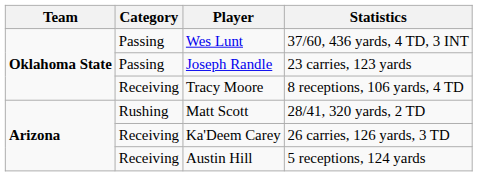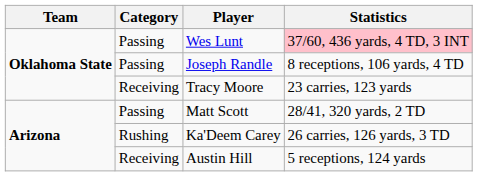(378, 40) no background -> (378, 40) pink background
(350, 64) 23 carries, 123 yards -> (376, 64) 8 receptions, 106 yards, 4 TD
(376, 87) 8 receptions, 106 yards, 4 TD -> (350, 87) 23 carries, 123 yards
(144, 111) Rushing -> (141, 111) Passing
(149, 135) Receiving -> (144, 135) Rushing
